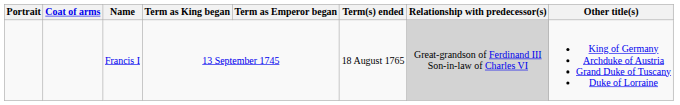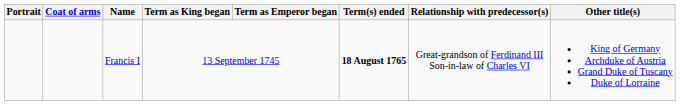(373, 60) normal -> (374, 60) bold
(478, 60) lightgrey background -> (480, 60) no background
